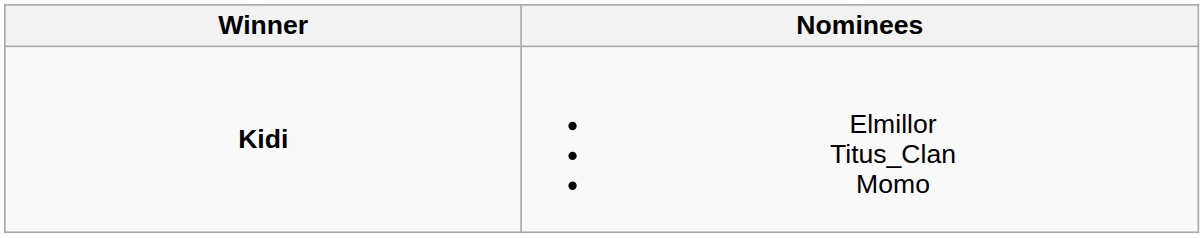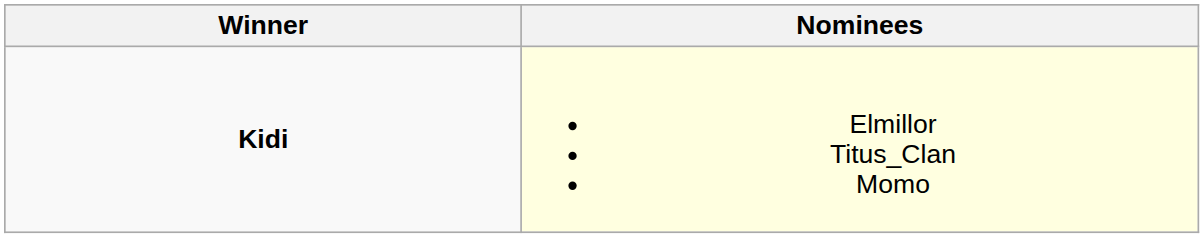(860, 154) no background -> (860, 154) lightyellow background
